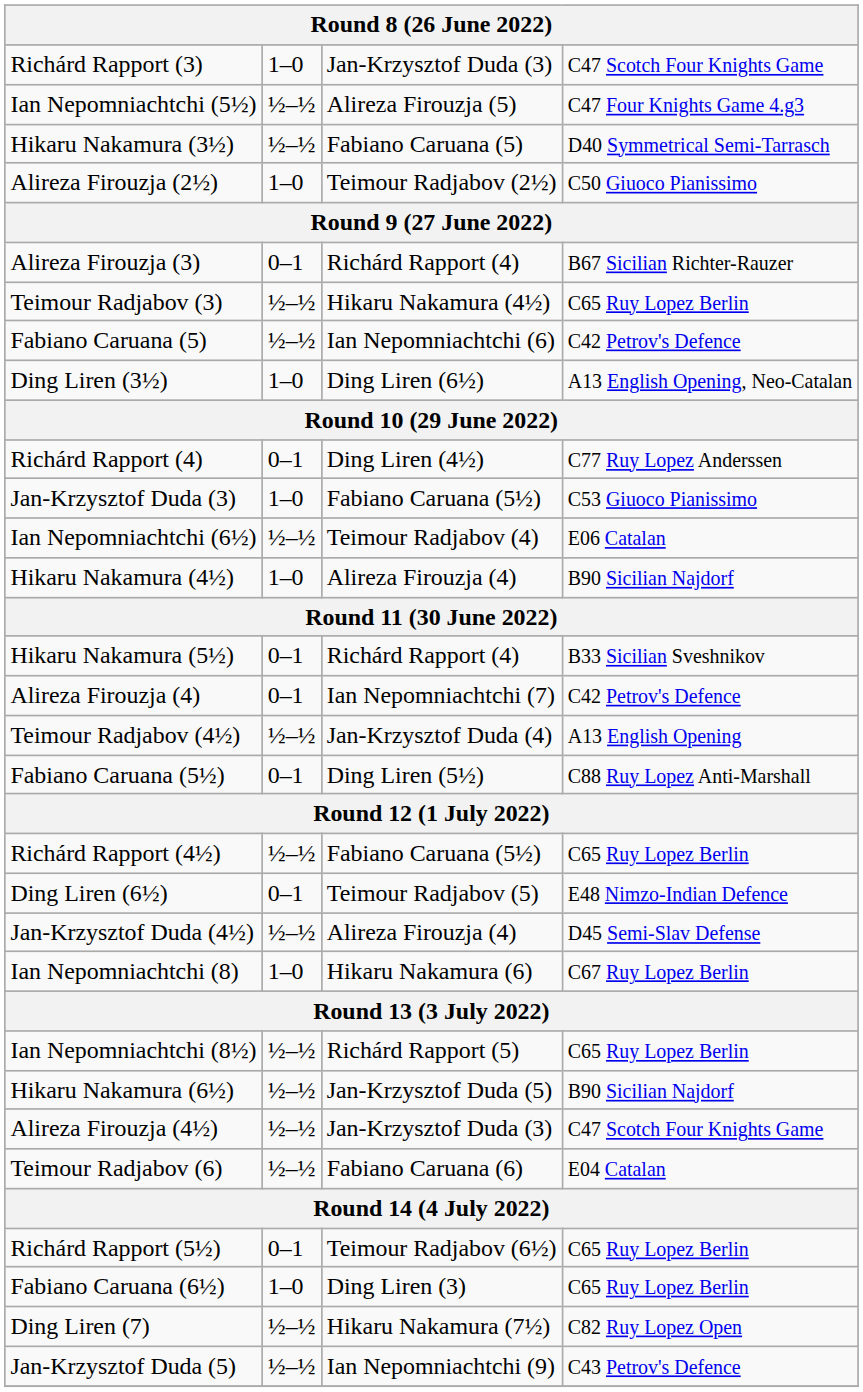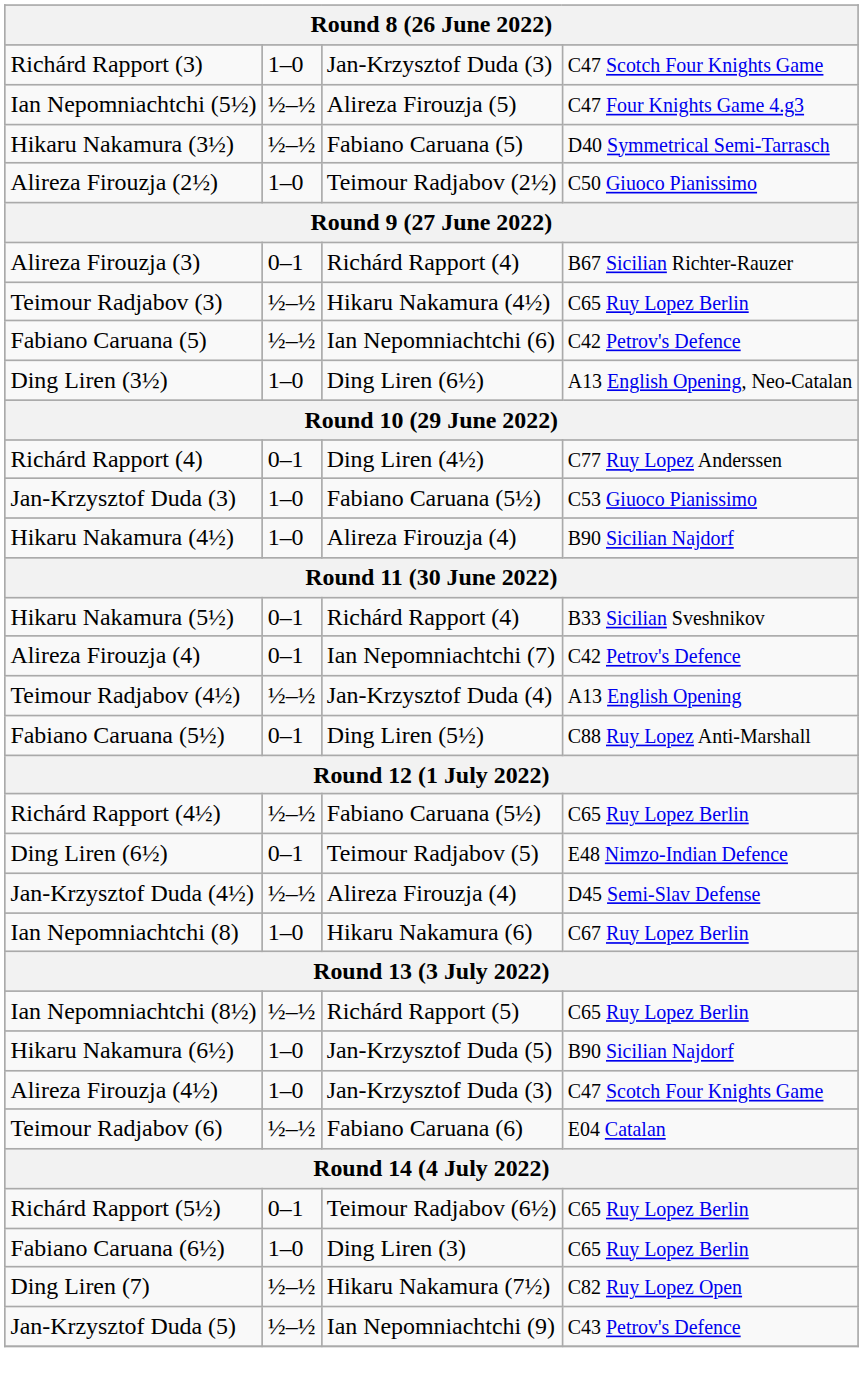- row: (133, 537)
(292, 1089) ½–½ -> (286, 1050) 1–0
(292, 1129) ½–½ -> (286, 1089) 1–0
